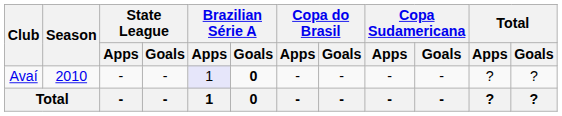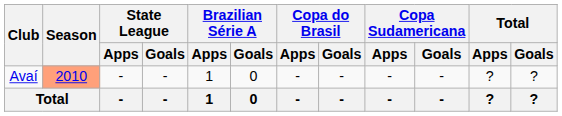(71, 76) no background -> (71, 76) lightsalmon background
(209, 76) lavender background -> (209, 76) no background
(253, 76) bold -> (253, 76) normal
